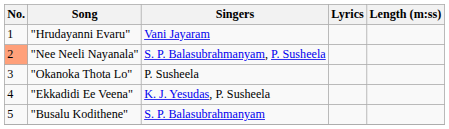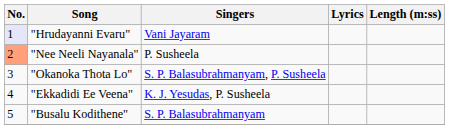(10, 34) no background -> (10, 34) lavender background
(235, 54) S. P. Balasubrahmanyam, P. Susheela -> (171, 54) P. Susheela
(171, 74) P. Susheela -> (235, 74) S. P. Balasubrahmanyam, P. Susheela
